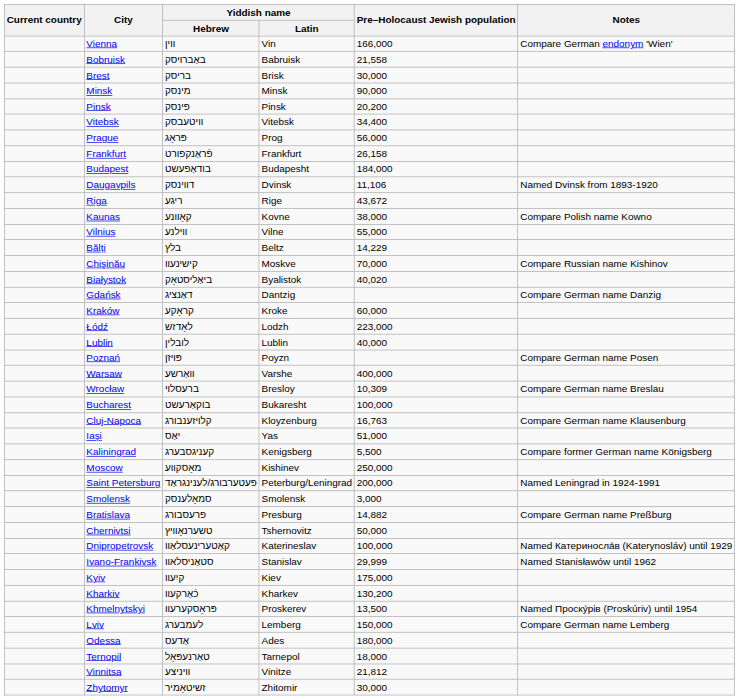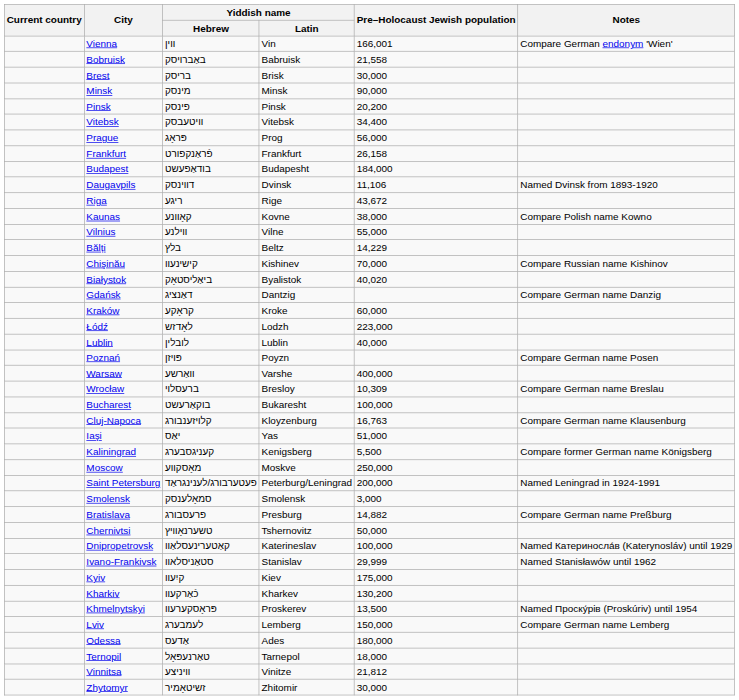(375, 44) 166,000 -> (375, 44) 166,001
(279, 264) Moskve -> (280, 264) Kishinev
(280, 468) Kishinev -> (279, 468) Moskve
